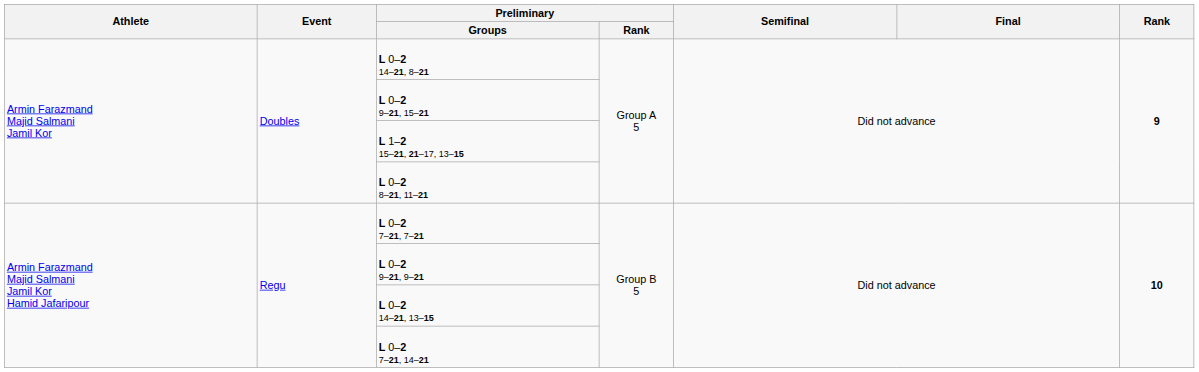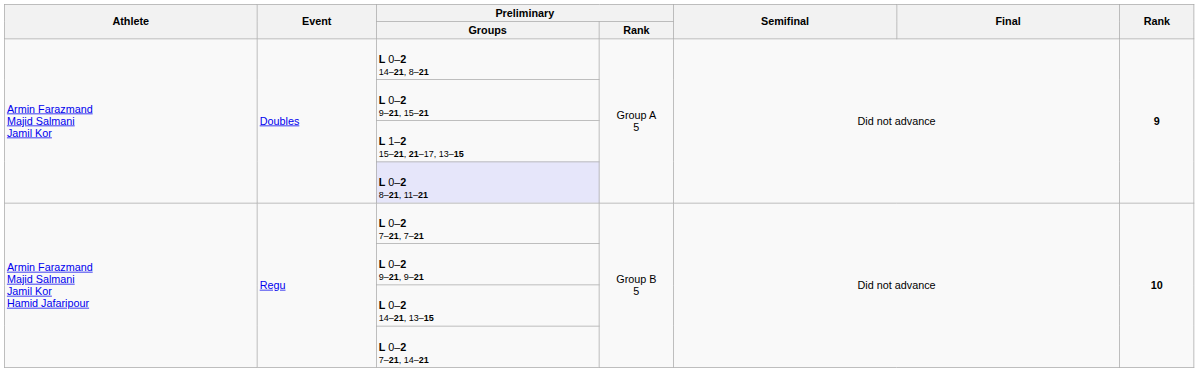(403, 189) no background -> (403, 189) lavender background
